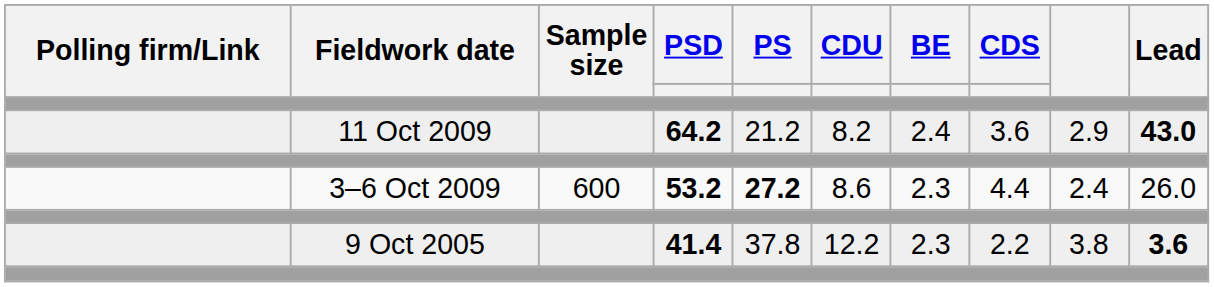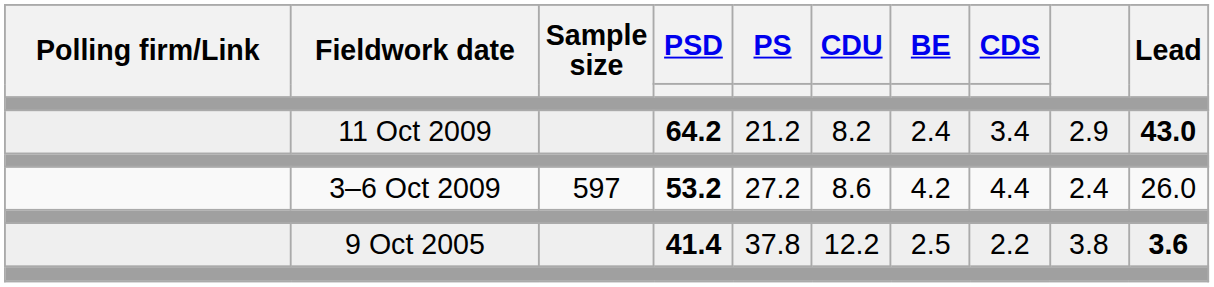(1010, 131) 3.6 -> (1010, 131) 3.4
(597, 188) 600 -> (597, 188) 597
(773, 188) bold -> (773, 188) normal
(931, 188) 2.3 -> (931, 188) 4.2
(931, 245) 2.3 -> (931, 245) 2.5
